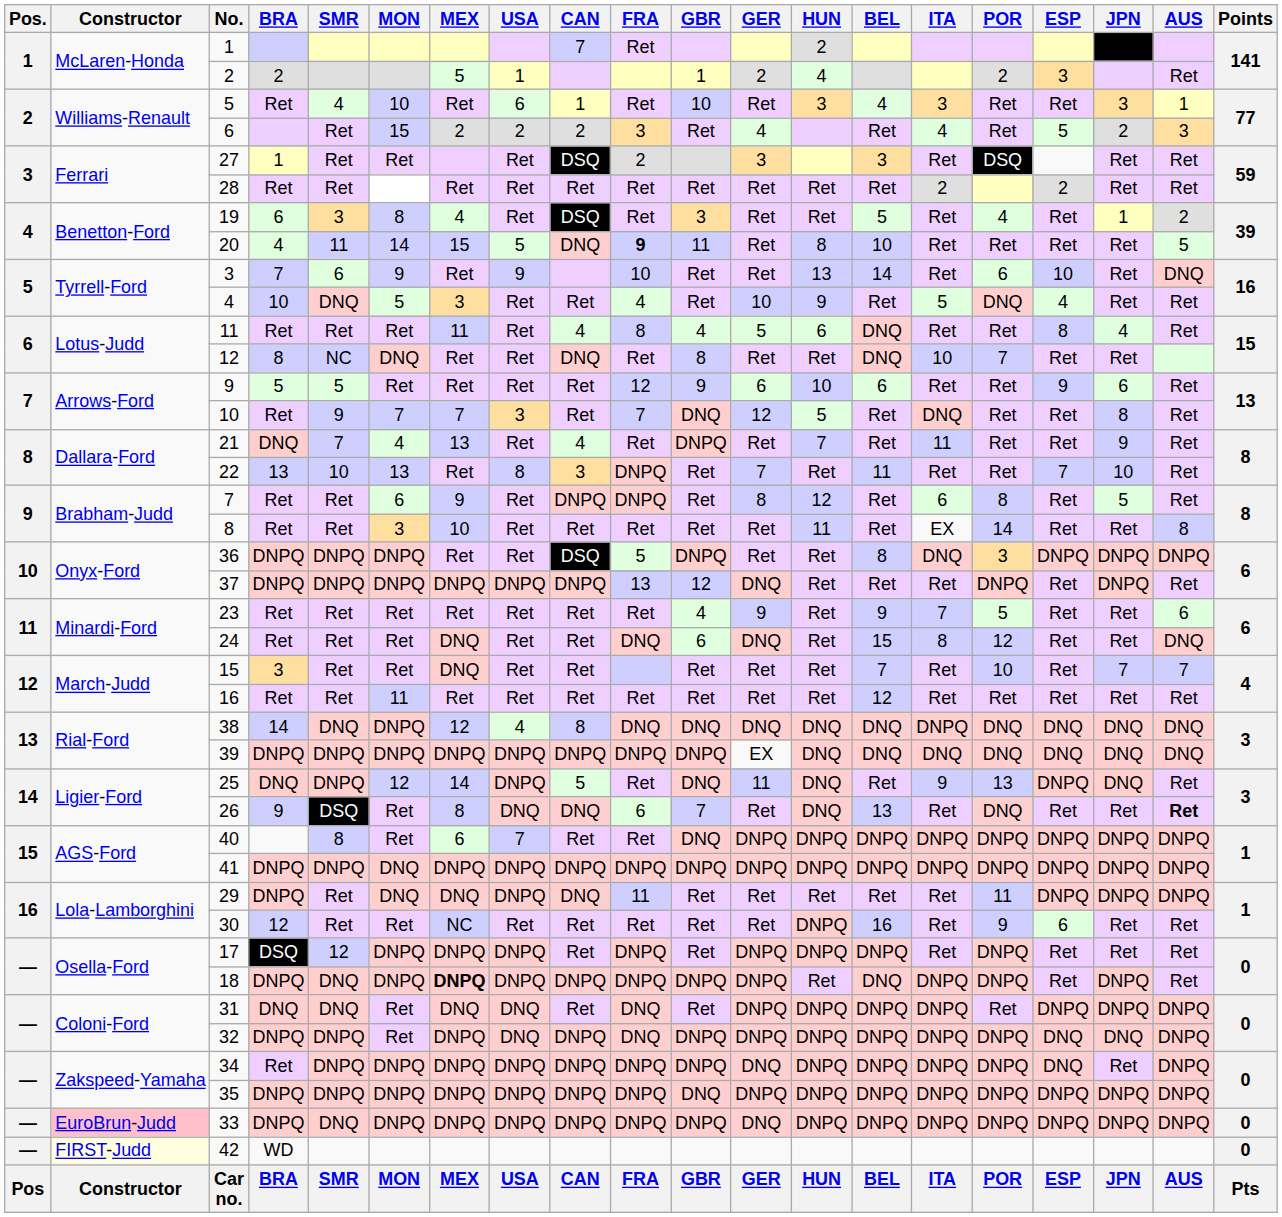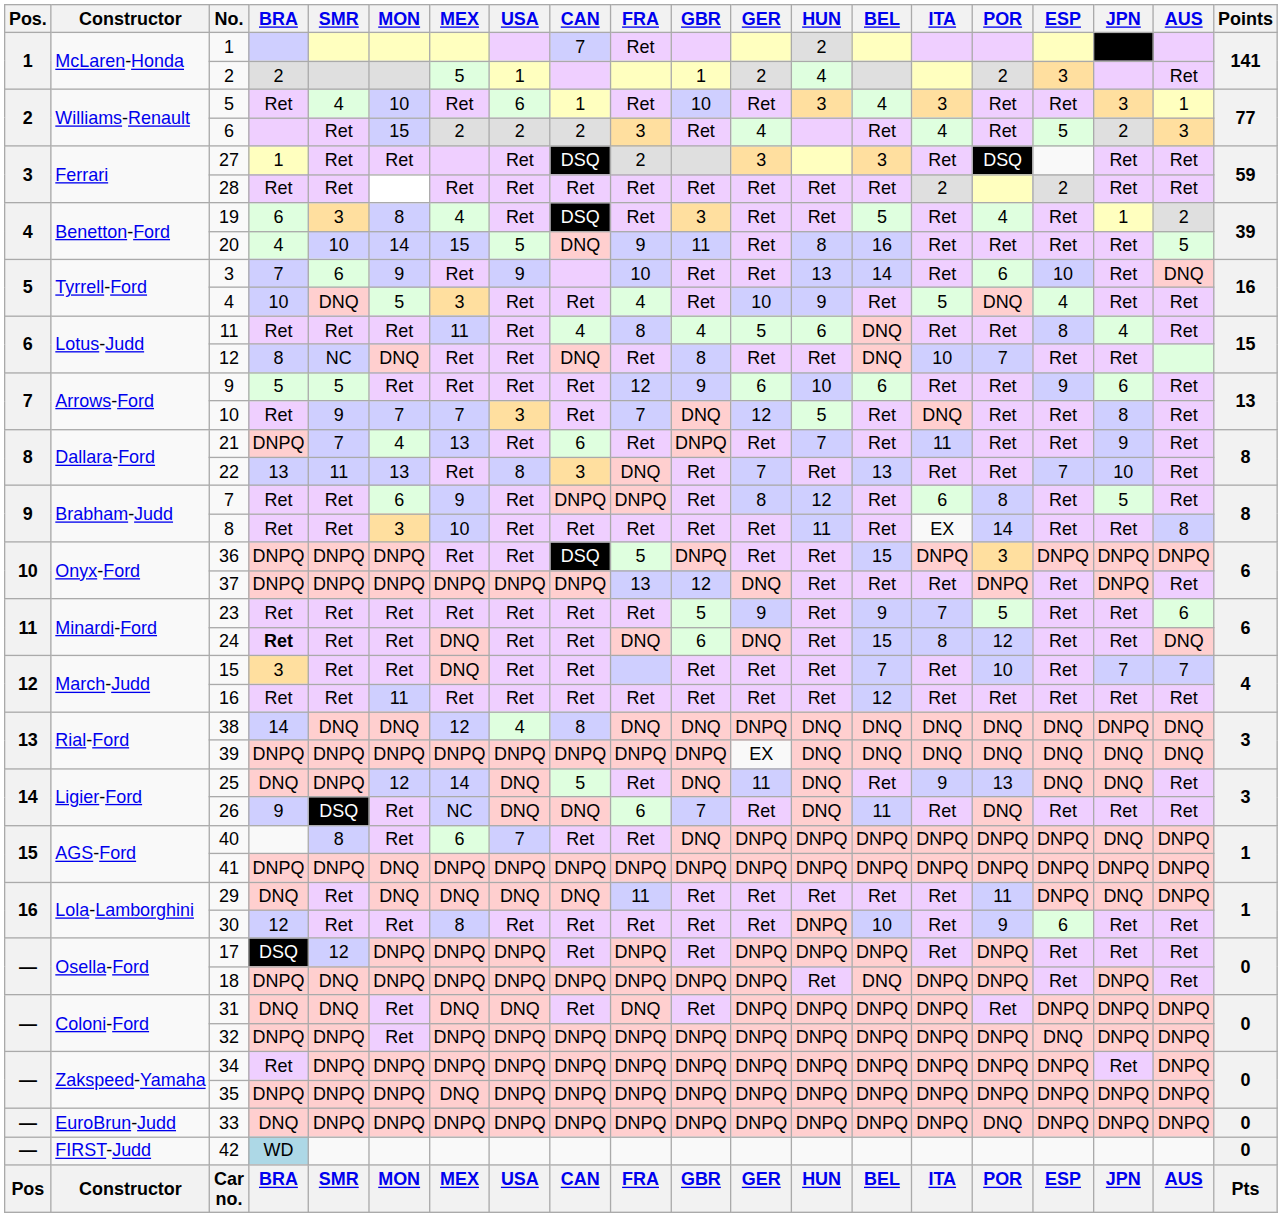(339, 245) 11 -> (339, 245) 10
(641, 245) bold -> (641, 245) normal
(882, 245) 10 -> (882, 245) 16
(278, 443) DNQ -> (278, 443) DNPQ
(580, 443) 4 -> (580, 443) 6
(339, 471) 10 -> (339, 471) 11
(641, 471) DNPQ -> (641, 471) DNQ
(882, 471) 11 -> (882, 471) 13
(882, 556) 8 -> (882, 556) 15
(942, 556) DNQ -> (942, 556) DNPQ
(701, 613) 4 -> (701, 613) 5
(278, 641) normal -> (278, 641) bold
(399, 726) DNPQ -> (399, 726) DNQ
(761, 726) DNQ -> (761, 726) DNPQ
(942, 726) DNPQ -> (942, 726) DNQ
(1123, 726) DNQ -> (1123, 726) DNPQ
(520, 782) DNPQ -> (520, 782) DNQ
(1063, 782) DNPQ -> (1063, 782) DNQ
(460, 811) 8 -> (459, 811) NC
(882, 811) 13 -> (882, 811) 11
(1184, 811) bold -> (1184, 811) normal
(1123, 839) DNPQ -> (1123, 839) DNQ
(278, 896) DNPQ -> (278, 896) DNQ
(520, 896) DNPQ -> (520, 896) DNQ
(1123, 896) DNPQ -> (1123, 896) DNQ
(459, 924) NC -> (460, 924) 8
(882, 924) 16 -> (882, 924) 10
(460, 981) bold -> (460, 981) normal
(520, 1037) DNQ -> (520, 1037) DNPQ
(641, 1037) DNQ -> (641, 1037) DNPQ
(1123, 1037) DNQ -> (1123, 1037) DNPQ
(761, 1065) DNQ -> (761, 1065) DNPQ
(1063, 1065) DNQ -> (1063, 1065) DNPQ
(460, 1094) DNPQ -> (460, 1094) DNQ
(701, 1094) DNQ -> (701, 1094) DNPQ
(116, 1122) pink background -> (116, 1122) no background
(278, 1122) DNPQ -> (278, 1122) DNQ
(339, 1122) DNQ -> (339, 1122) DNPQ
(761, 1122) DNQ -> (761, 1122) DNPQ
(1003, 1122) DNPQ -> (1003, 1122) DNQ
(103, 1150) lightyellow background -> (103, 1150) no background
(278, 1150) no background -> (278, 1150) lightblue background
